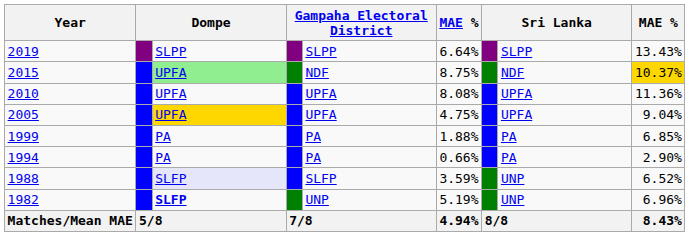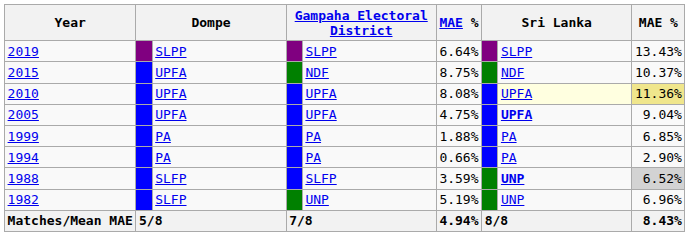(171, 72) lightgreen background -> (171, 72) no background
(658, 72) gold background -> (658, 72) no background
(517, 94) no background -> (517, 94) lightyellow background
(658, 94) no background -> (658, 94) khaki background
(171, 115) gold background -> (171, 115) no background
(517, 115) normal -> (517, 115) bold
(171, 178) lavender background -> (171, 178) no background
(513, 178) normal -> (513, 178) bold
(662, 178) no background -> (662, 178) lightgrey background
(171, 200) bold -> (171, 200) normal
